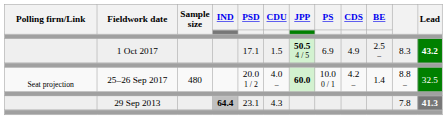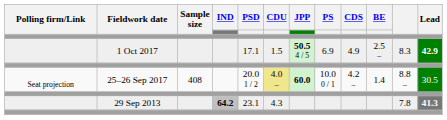(430, 51) 43.2 -> (430, 51) 42.9
(195, 79) 480 -> (195, 79) 408
(277, 79) no background -> (277, 79) khaki background
(430, 79) 32.5 -> (430, 79) 30.5
(225, 103) 64.4 -> (225, 103) 64.2
